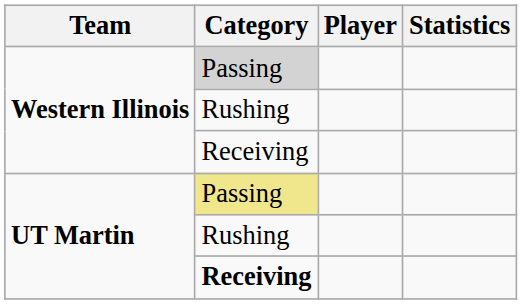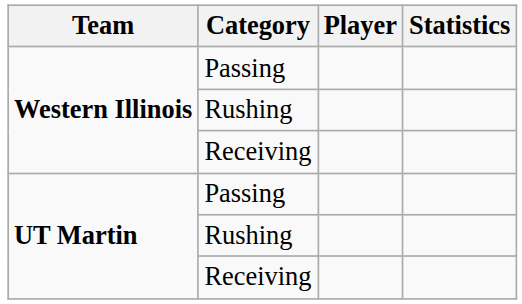(242, 67) lightgrey background -> (245, 67) no background
(242, 193) khaki background -> (245, 193) no background
(256, 277) bold -> (258, 277) normal
